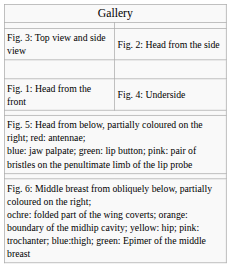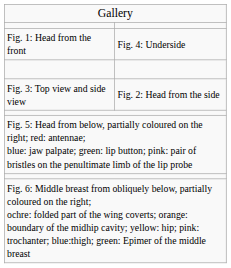(56, 44) Fig. 3: Top view and side view -> (49, 44) Fig. 1: Head from the front
(169, 44) Fig. 2: Head from the side -> (151, 44) Fig. 4: Underside
(49, 95) Fig. 1: Head from the front -> (56, 95) Fig. 3: Top view and side view
(151, 95) Fig. 4: Underside -> (169, 95) Fig. 2: Head from the side
